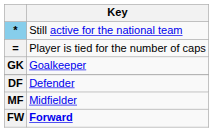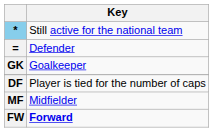(118, 48) Player is tied for the number of caps -> (52, 48) Defender
(52, 83) Defender -> (118, 83) Player is tied for the number of caps
